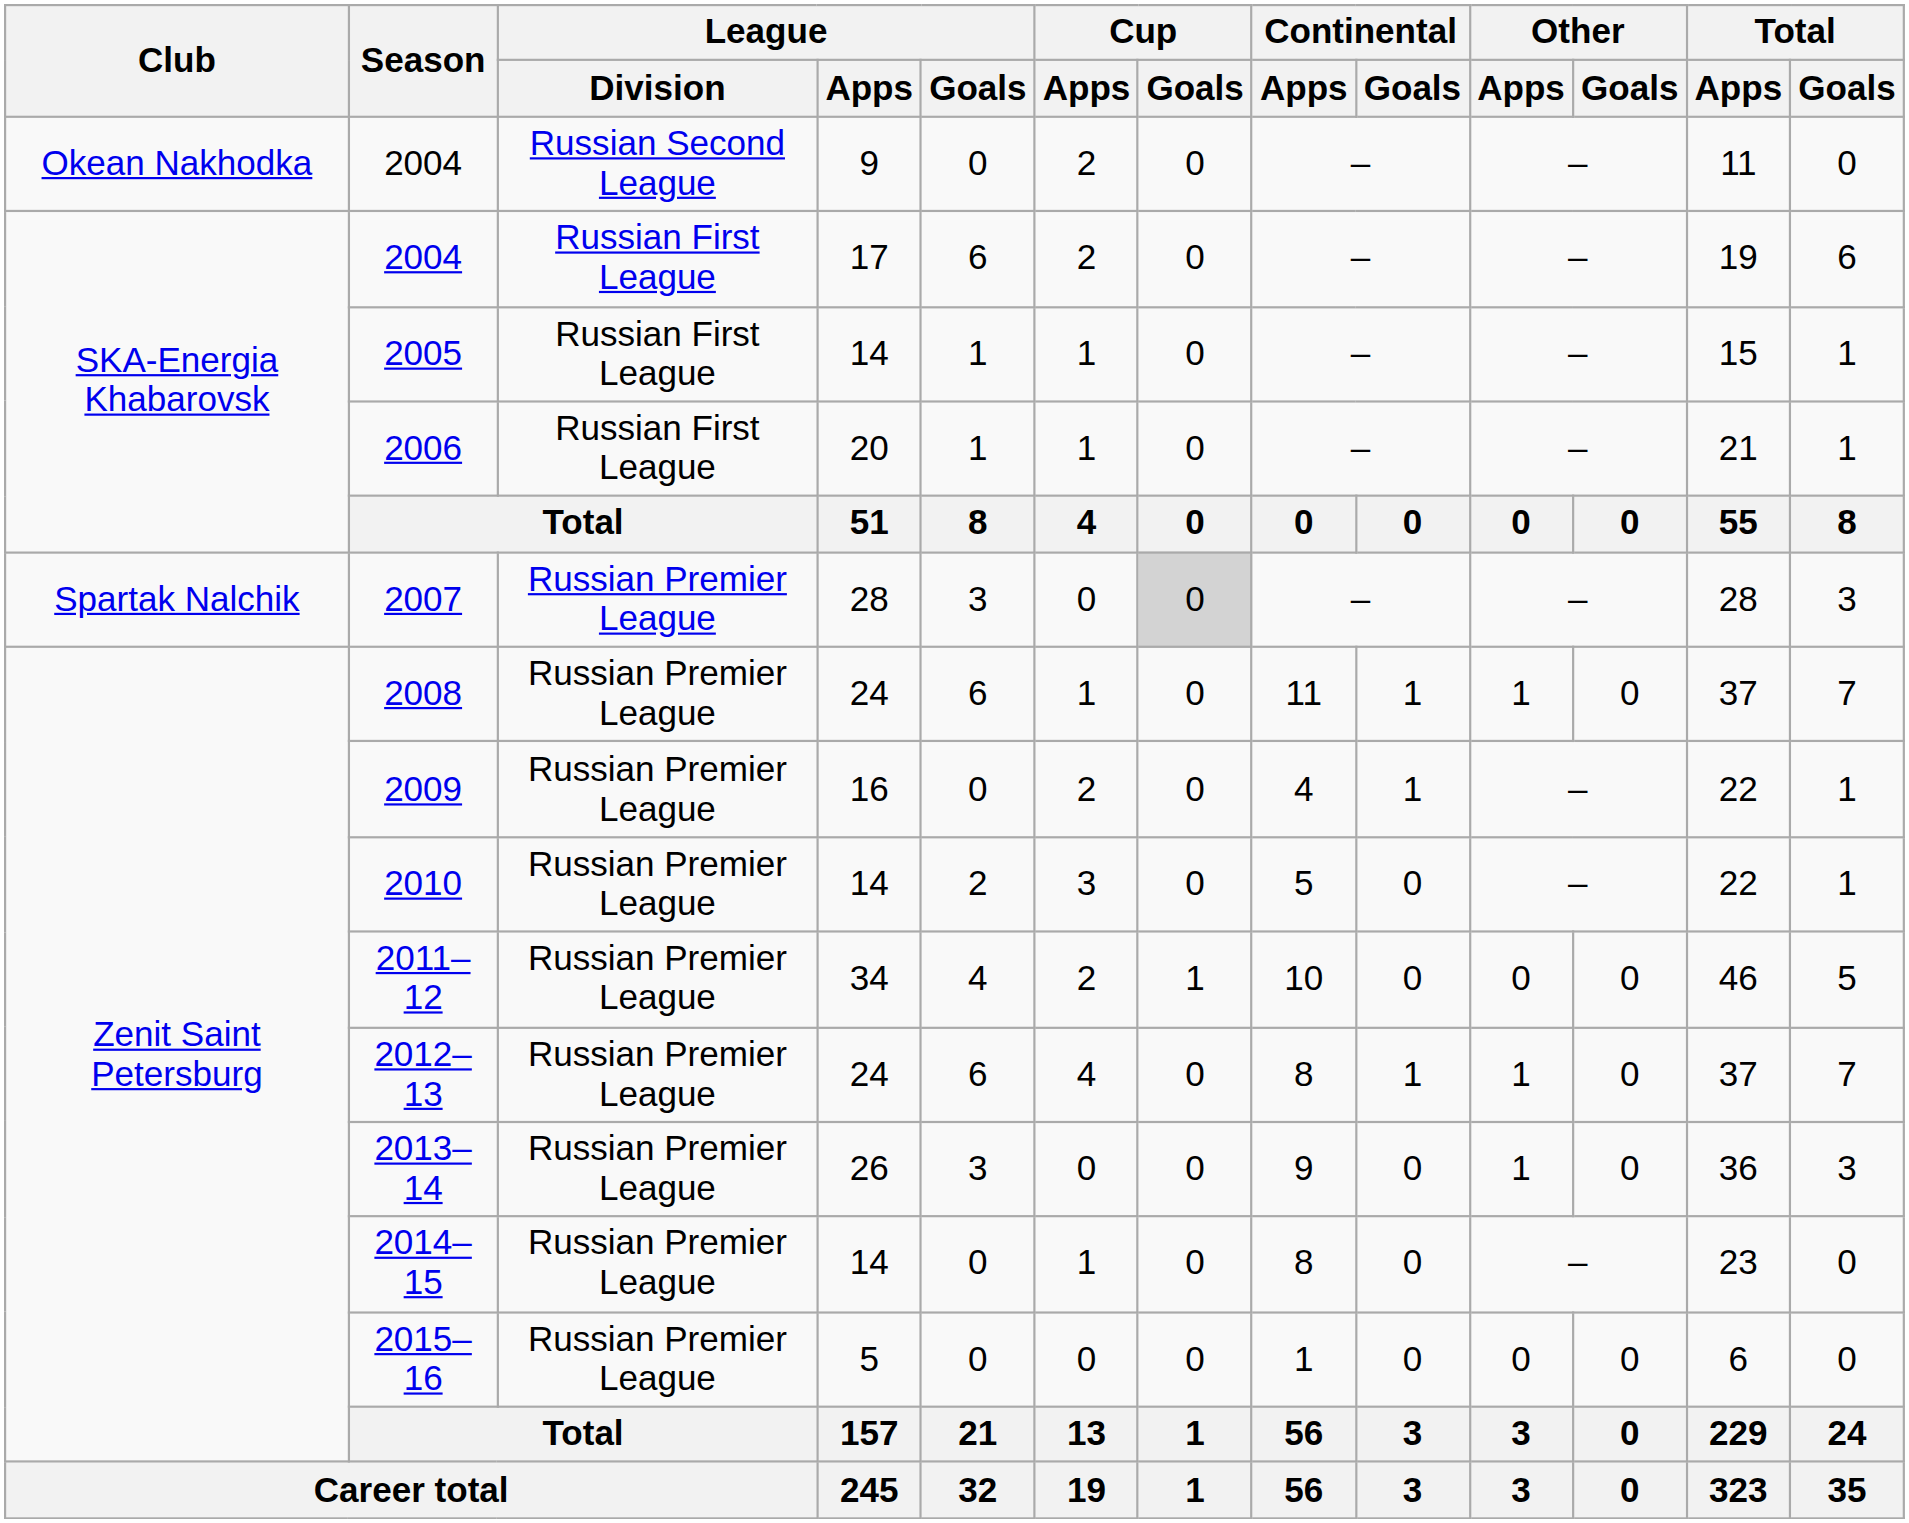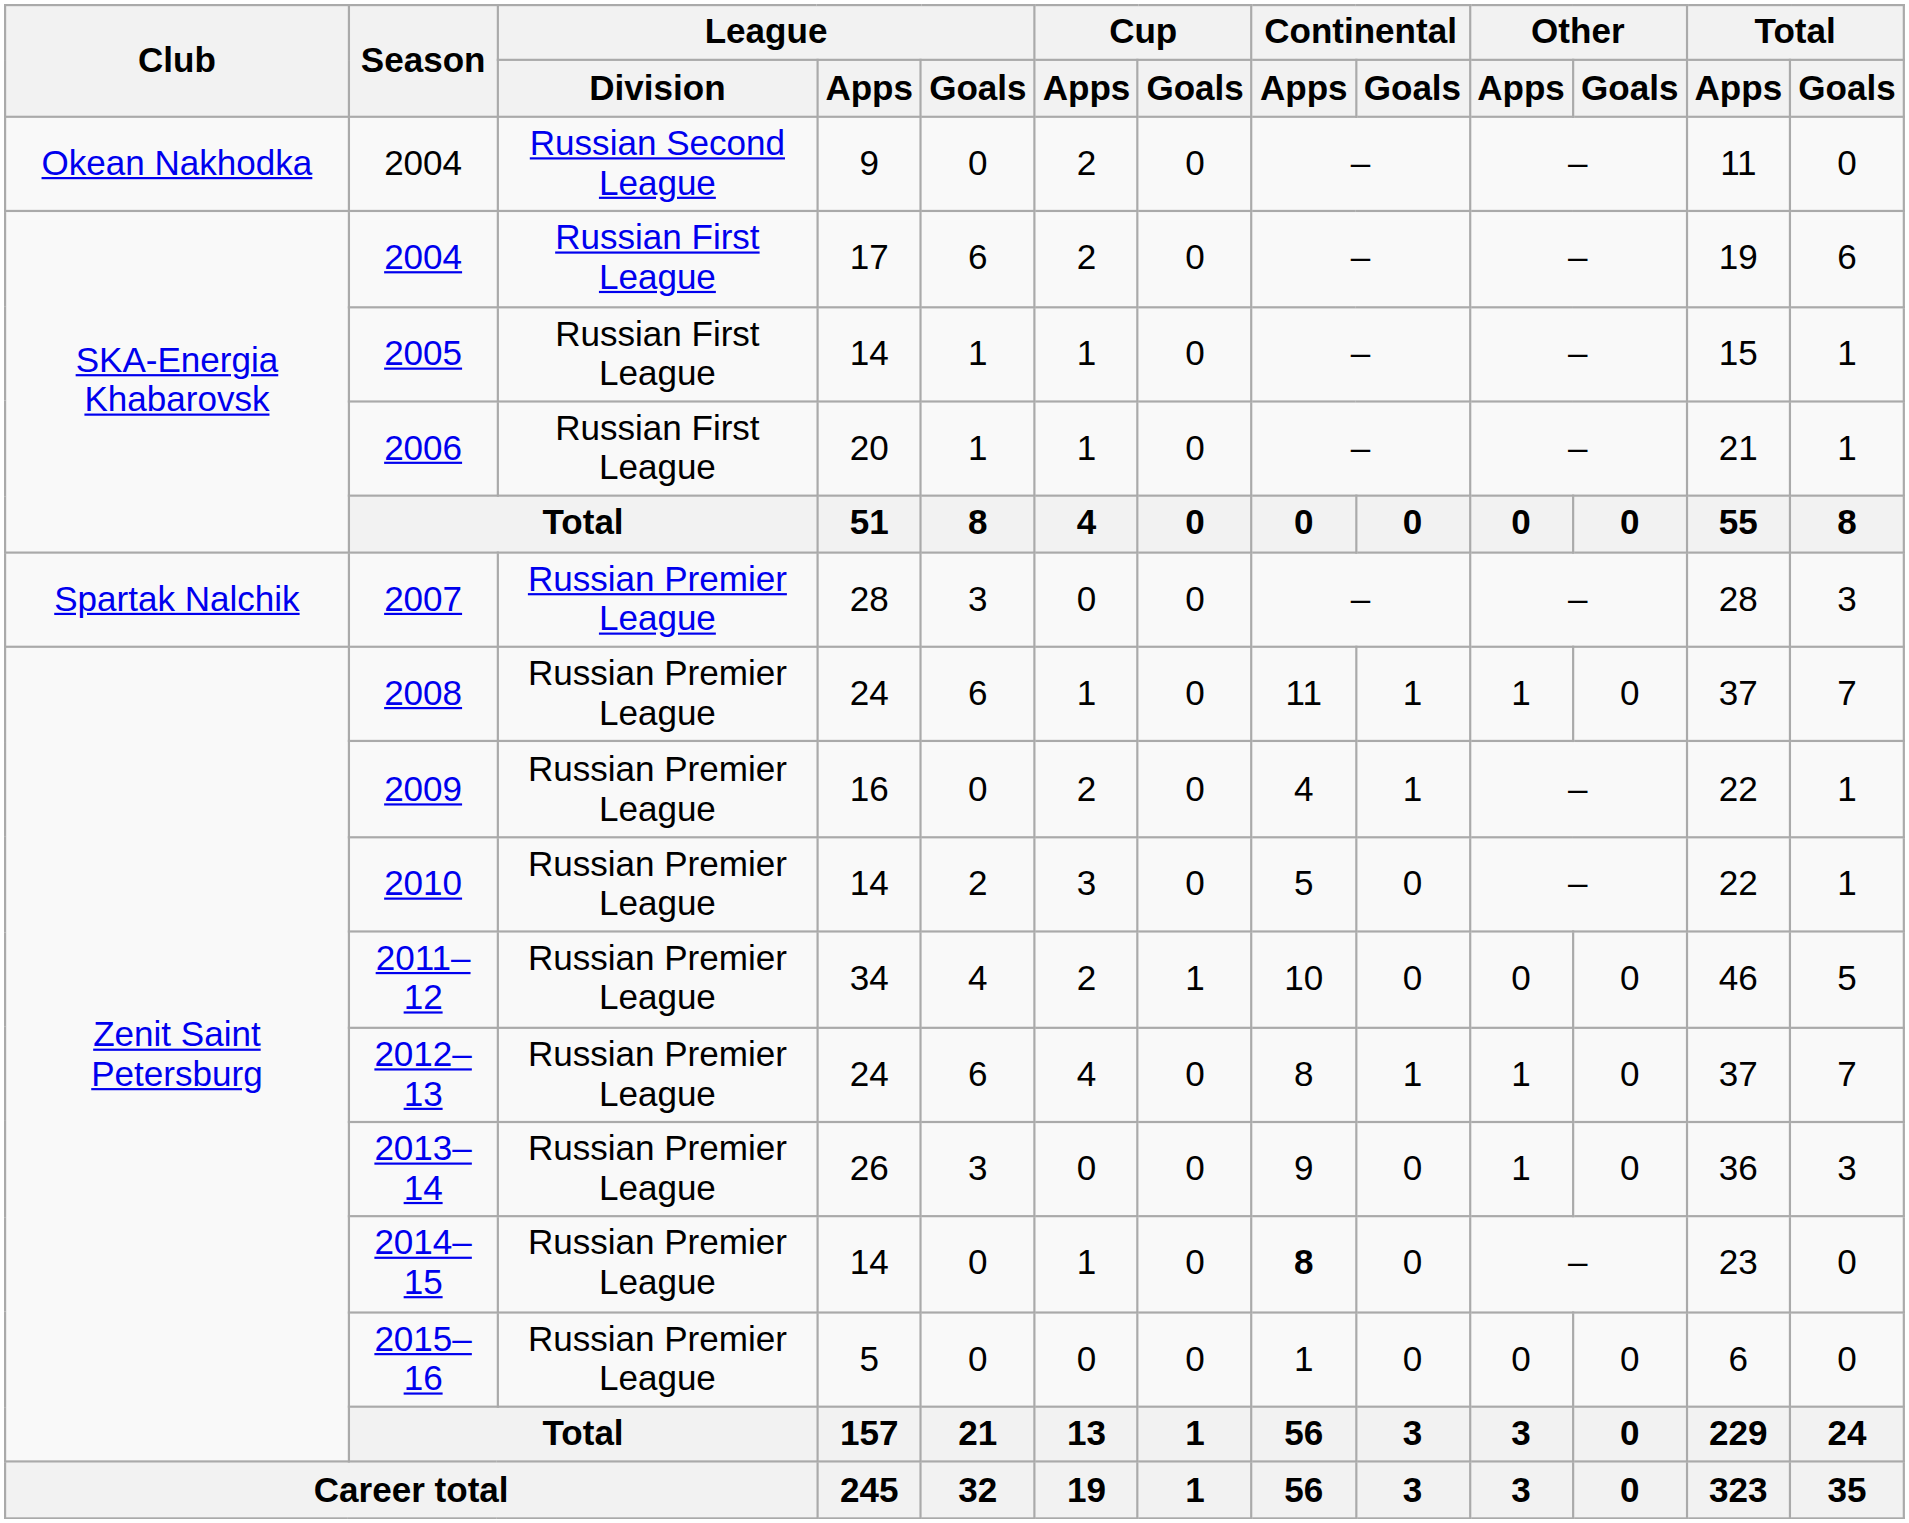(1195, 598) lightgrey background -> (1195, 598) no background
(1304, 1263) normal -> (1304, 1263) bold
